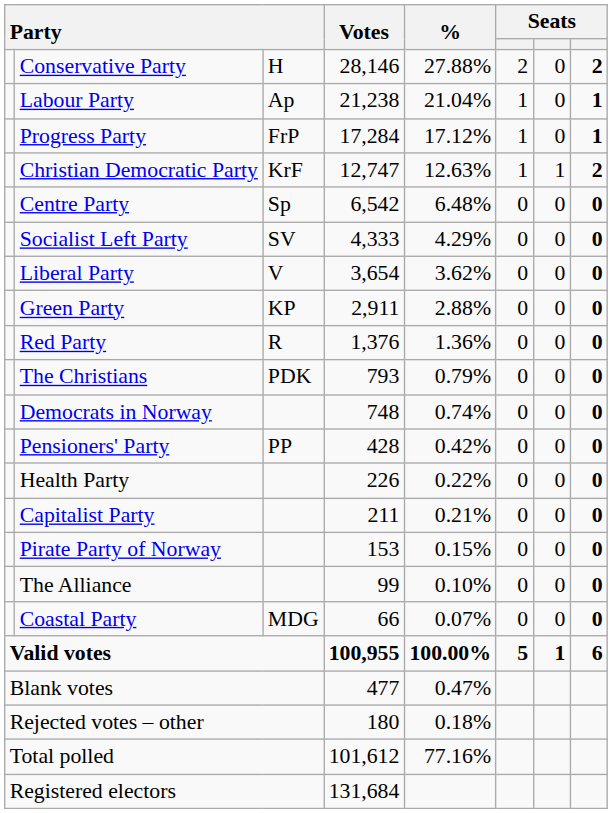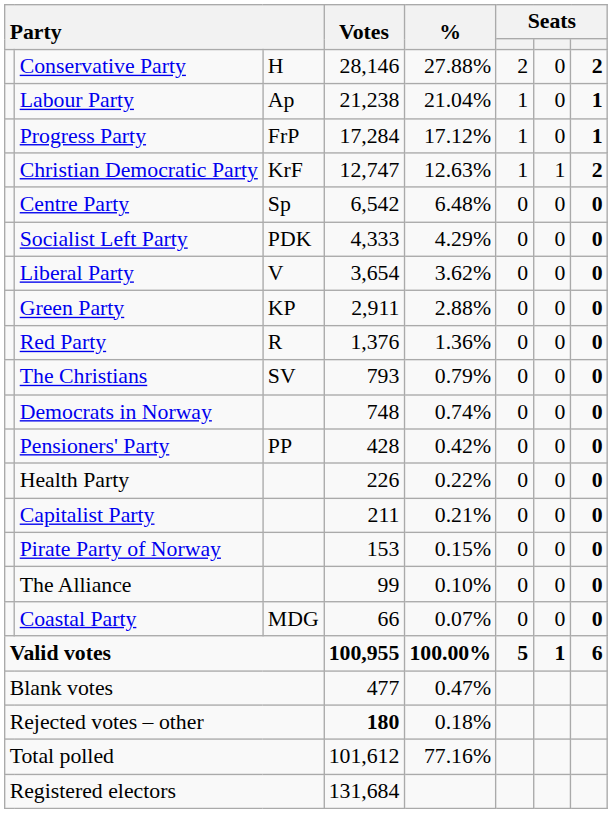(282, 238) SV -> (290, 238) PDK
(290, 376) PDK -> (282, 376) SV
(383, 721) normal -> (383, 721) bold
